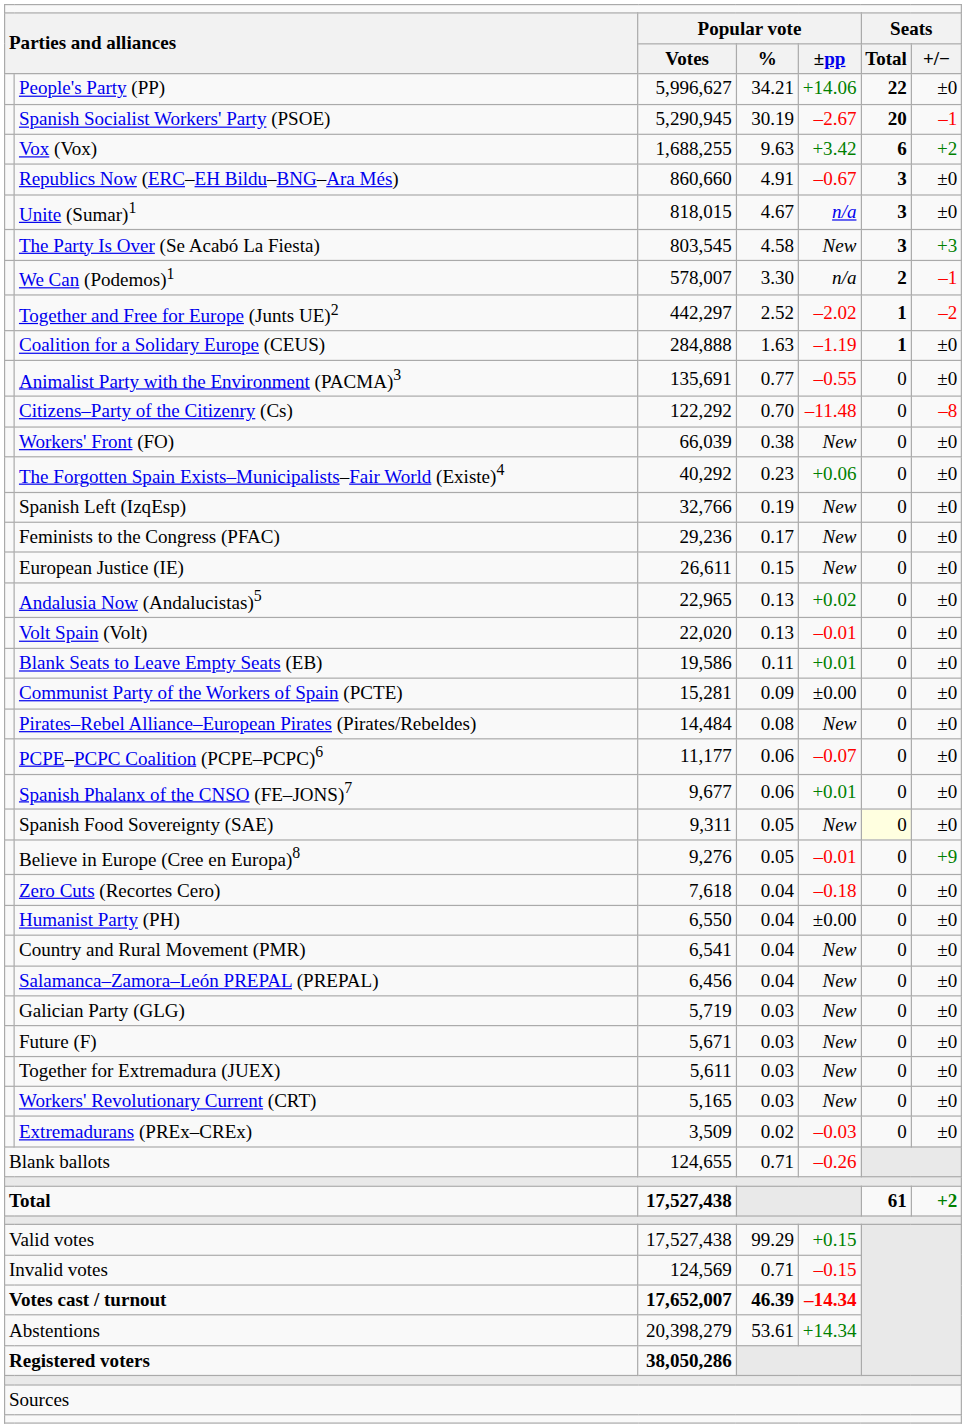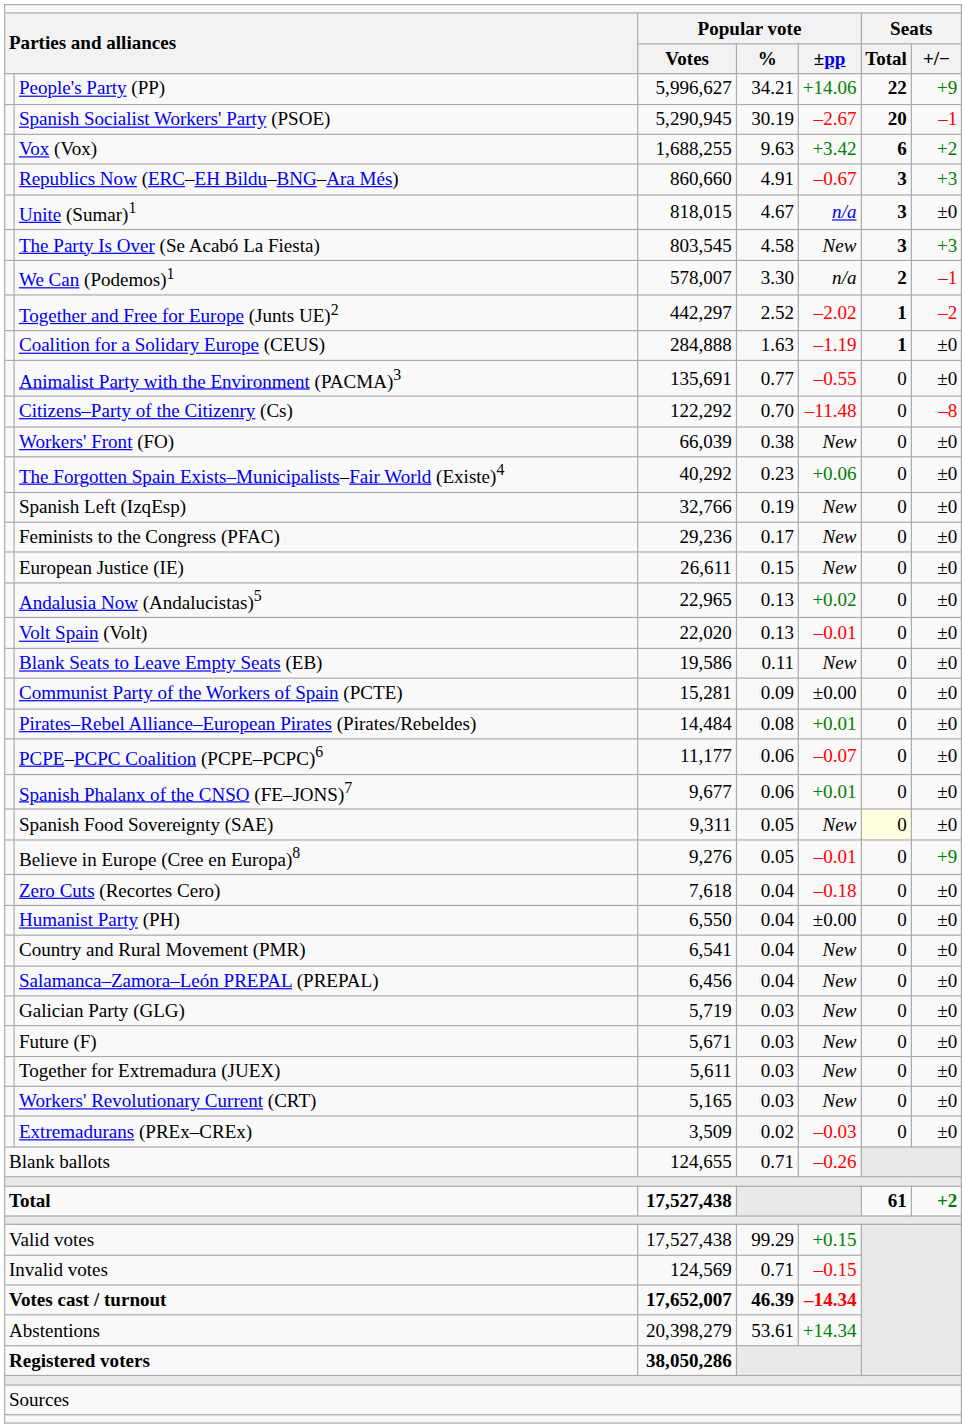(947, 88) ±0 -> (947, 88) +9
(947, 179) ±0 -> (947, 179) +3
(834, 663) +0.01 -> (840, 663) New
(840, 723) New -> (834, 723) +0.01
